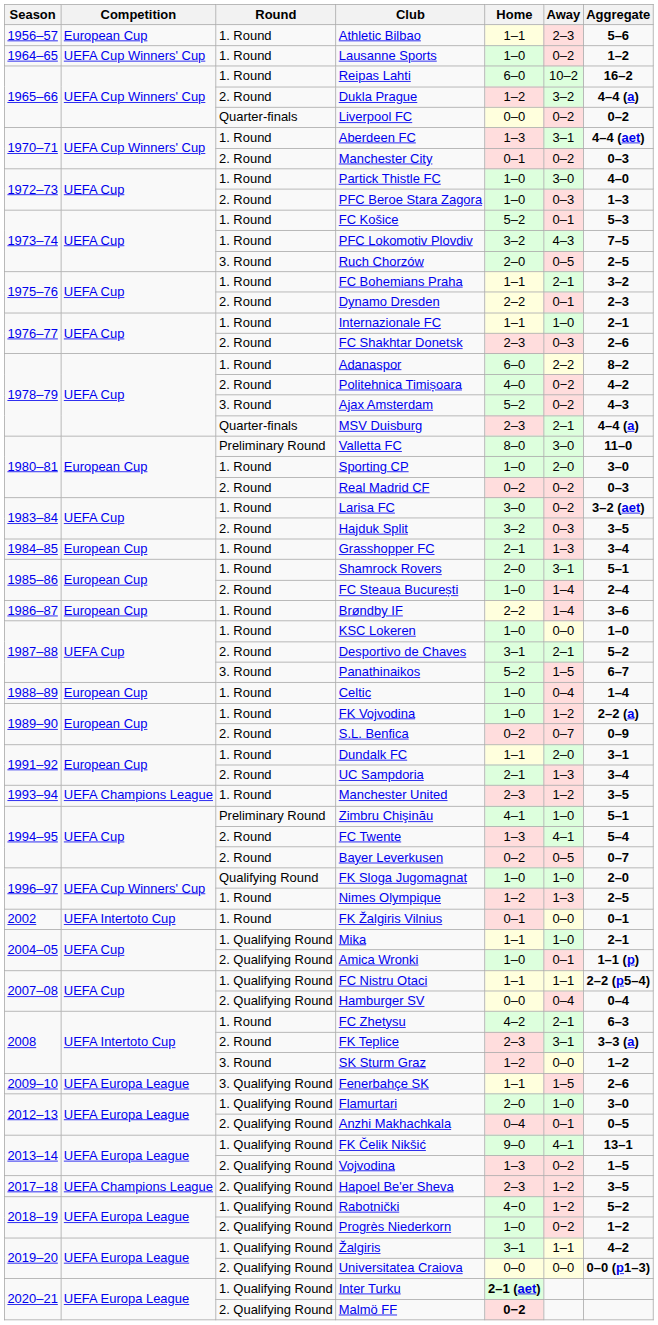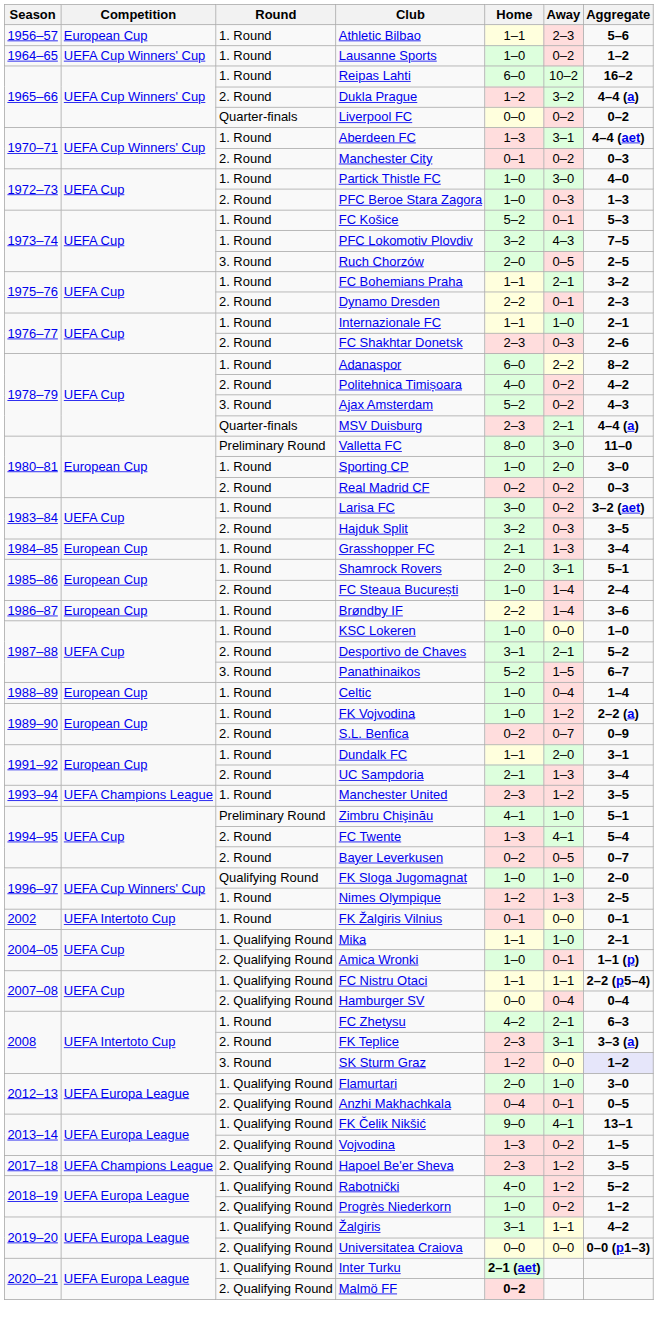(618, 1063) no background -> (618, 1063) lavender background
- row: (384, 1083)
